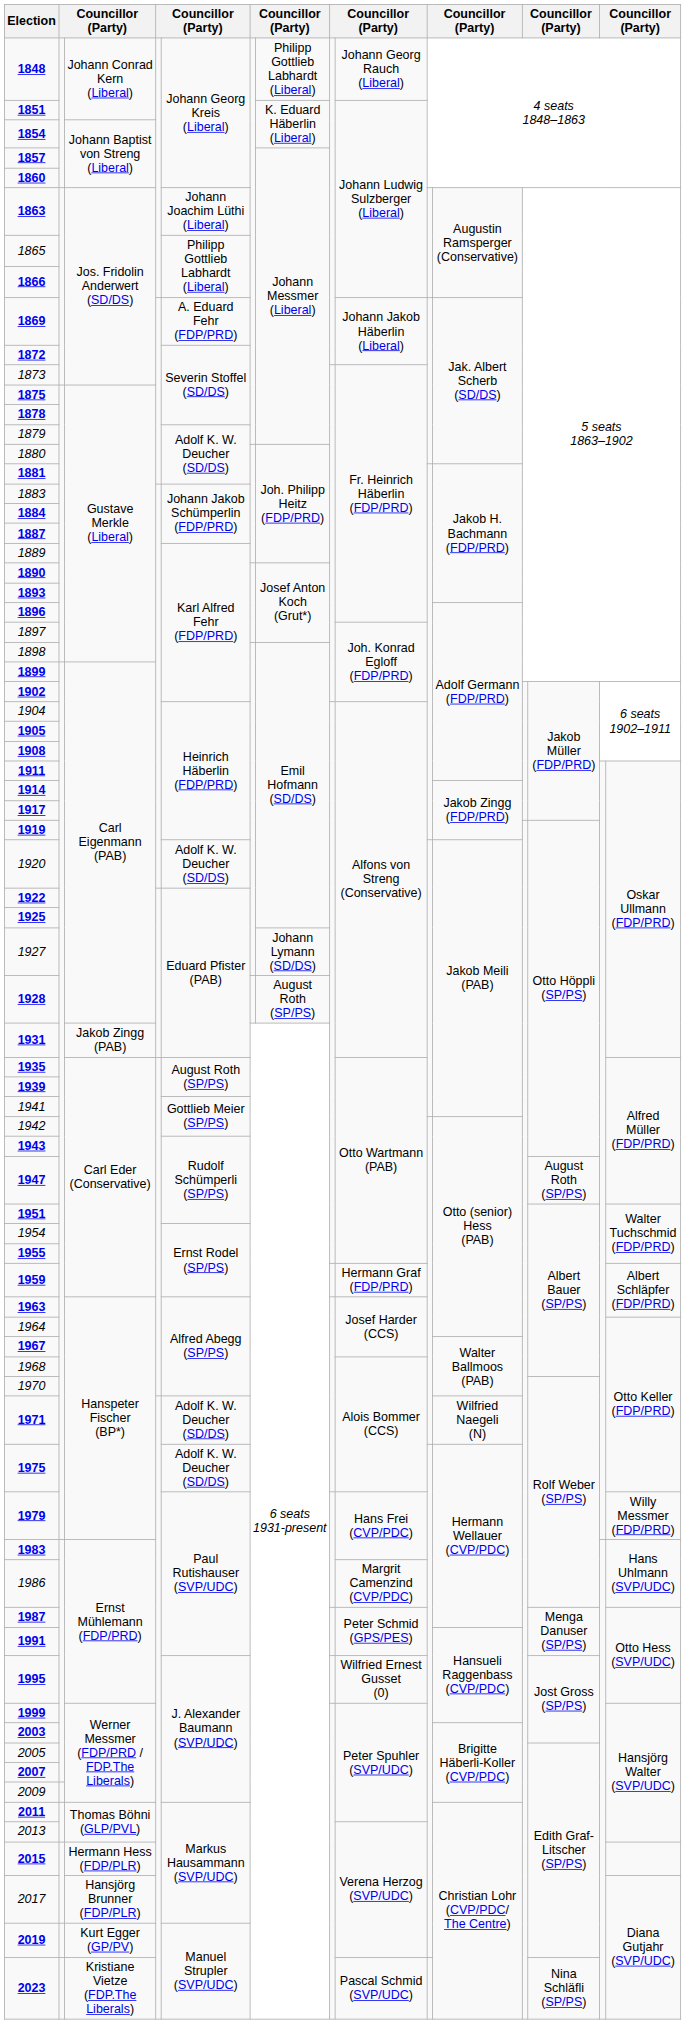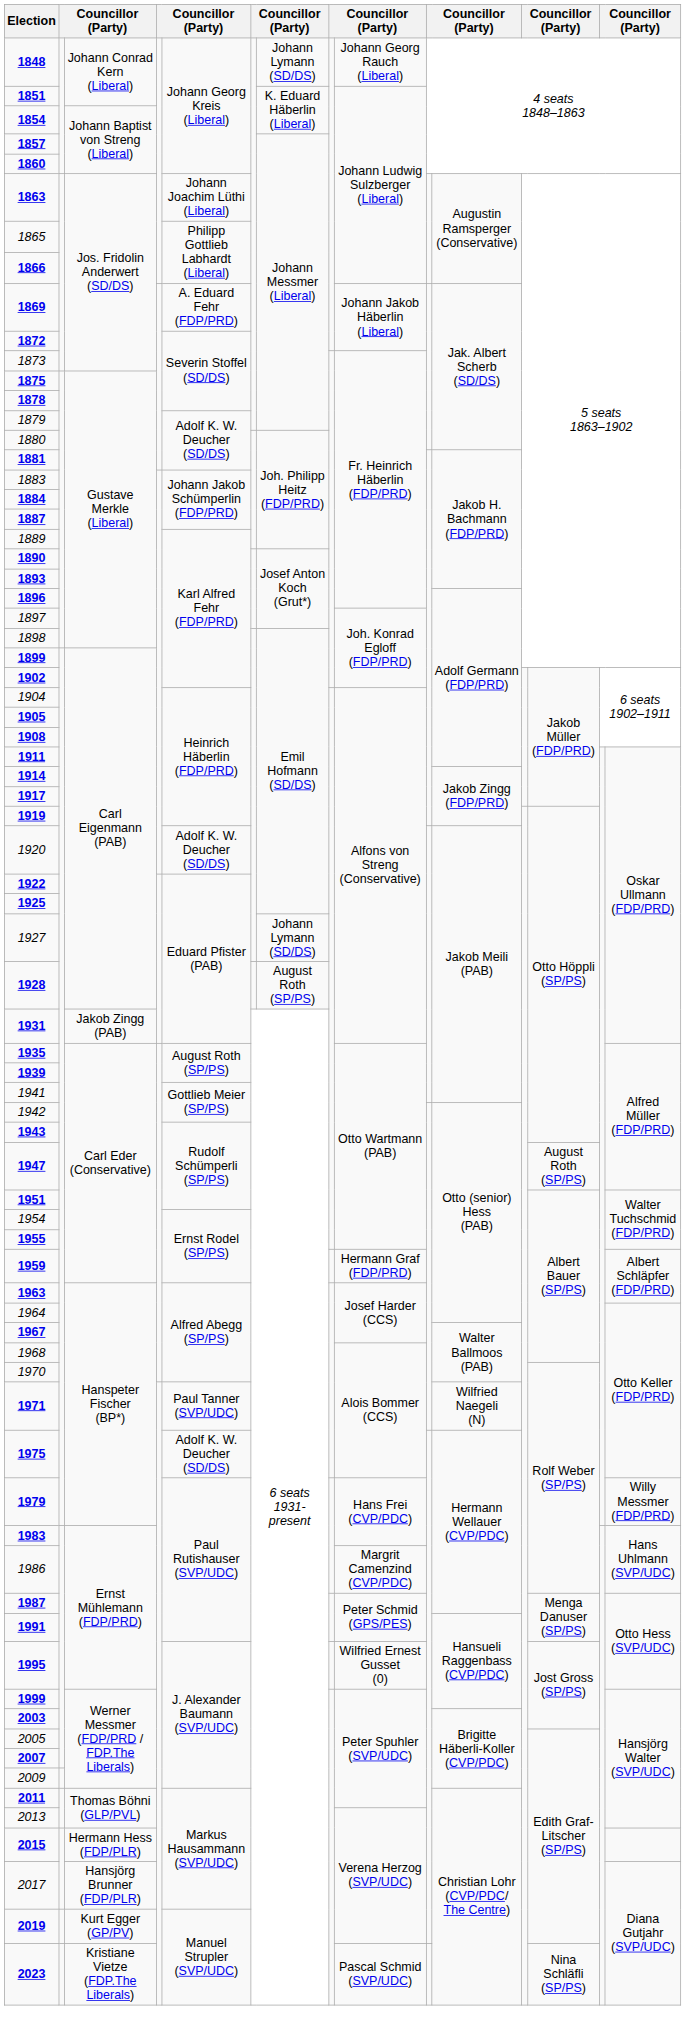(293, 69) Philipp Gottlieb Labhardt (Liberal) -> (293, 62) Johann Lymann (SD/DS)
(206, 1420) Adolf K. W. Deucher (SD/DS) -> (206, 1406) Paul Tanner (SVP/UDC)
